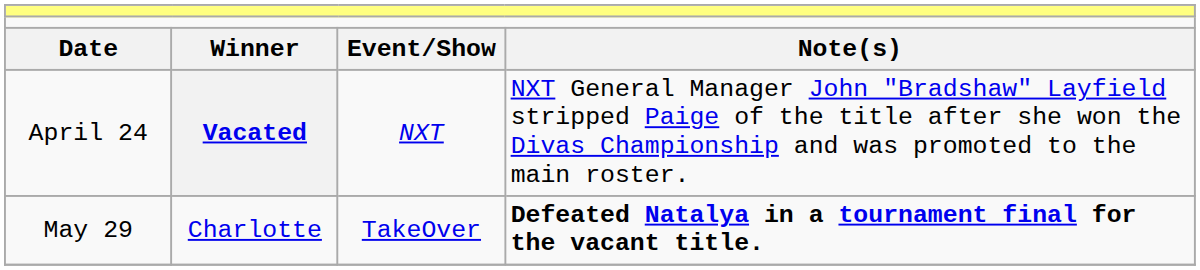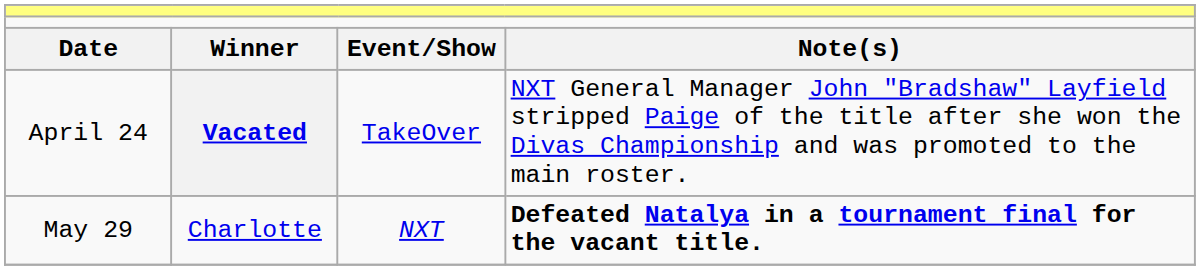(421, 132) NXT -> (421, 132) TakeOver
(421, 230) TakeOver -> (421, 230) NXT
